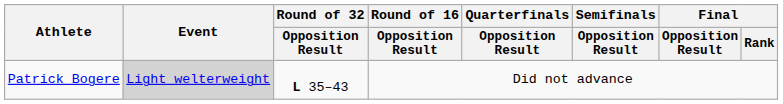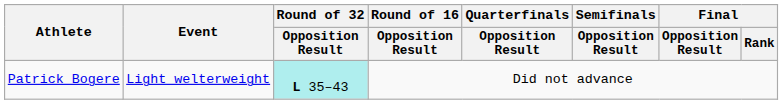(198, 79) lightgrey background -> (198, 79) no background
(321, 87) no background -> (321, 87) paleturquoise background
